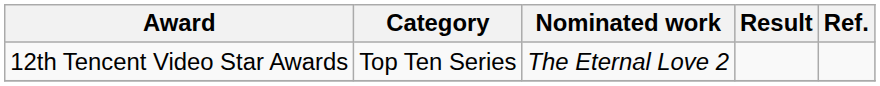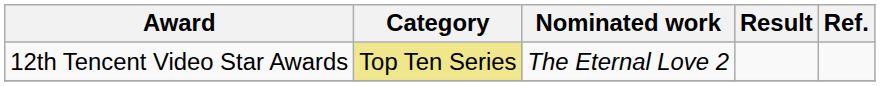(438, 61) no background -> (438, 61) khaki background
